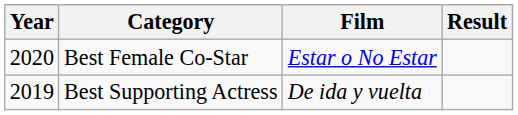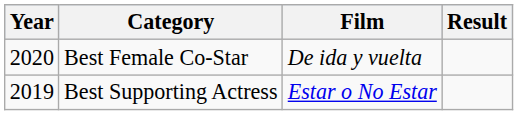(362, 57) Estar o No Estar -> (355, 57) De ida y vuelta
(355, 92) De ida y vuelta -> (362, 92) Estar o No Estar
